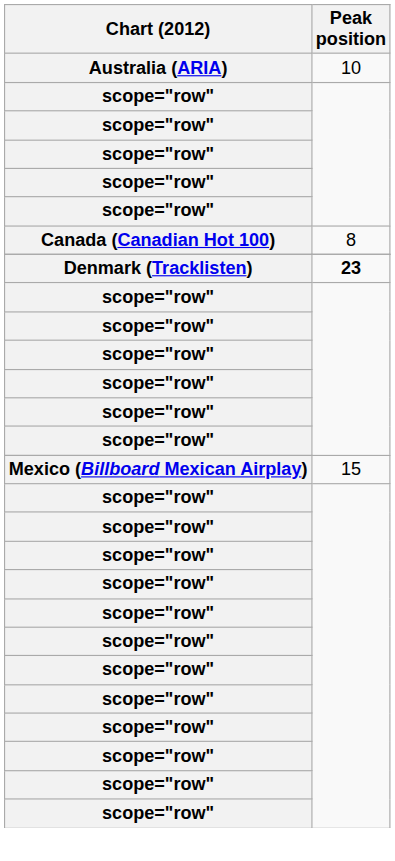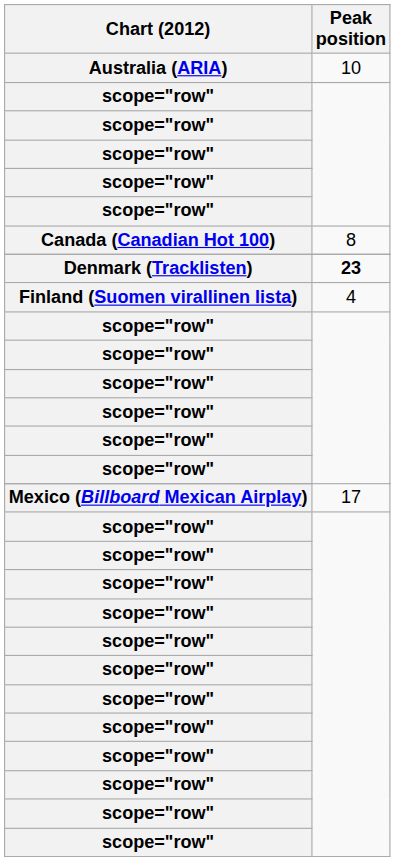+ row: (158, 297)
(351, 469) 15 -> (351, 497) 17
